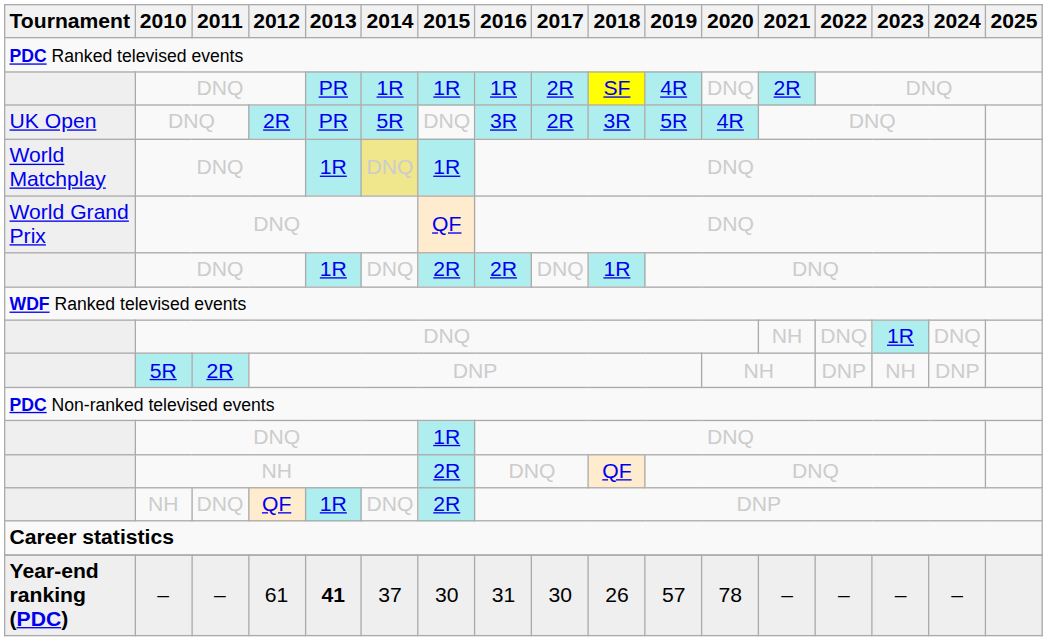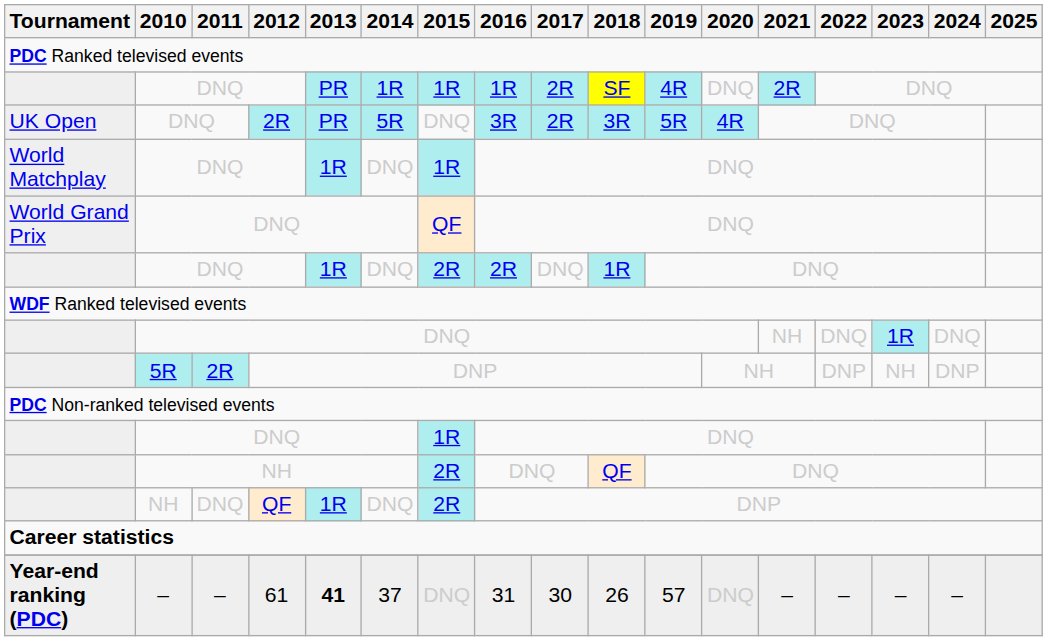(390, 167) khaki background -> (390, 167) no background
(447, 594) 30 -> (447, 594) DNQ
(730, 594) 78 -> (730, 594) DNQ
